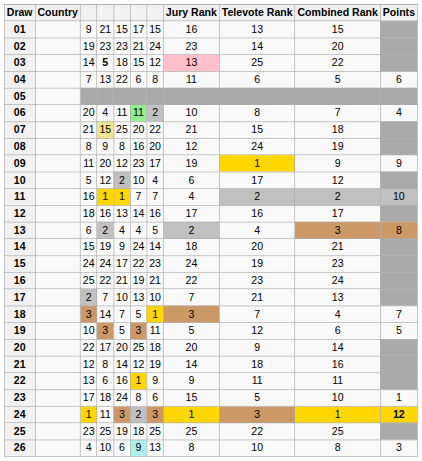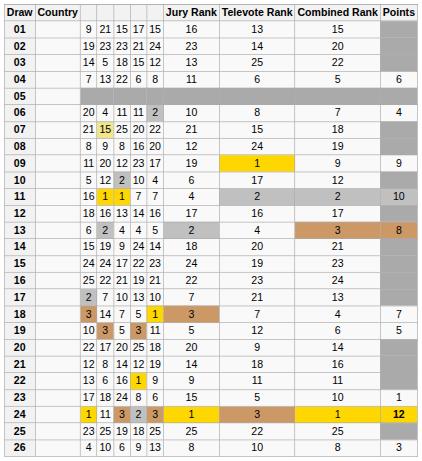(105, 63) bold -> (105, 63) normal
(191, 63) pink background -> (191, 63) no background
(139, 113) lightgreen background -> (139, 113) no background
(139, 448) paleturquoise background -> (139, 448) no background
